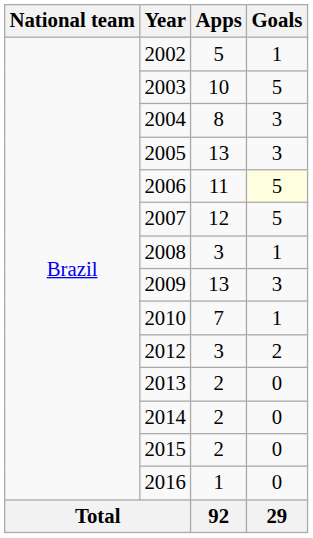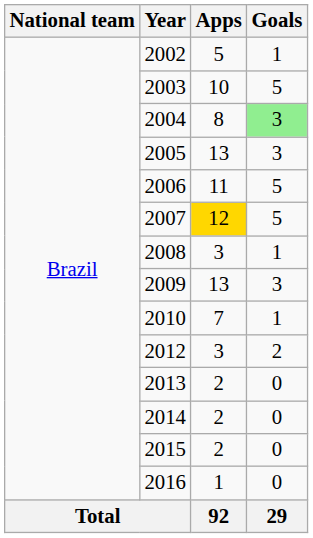(277, 119) no background -> (277, 119) lightgreen background
(277, 185) lightyellow background -> (277, 185) no background
(219, 218) no background -> (219, 218) gold background
